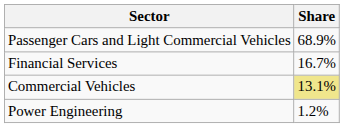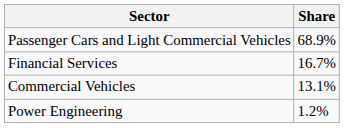(317, 87) khaki background -> (317, 87) no background
